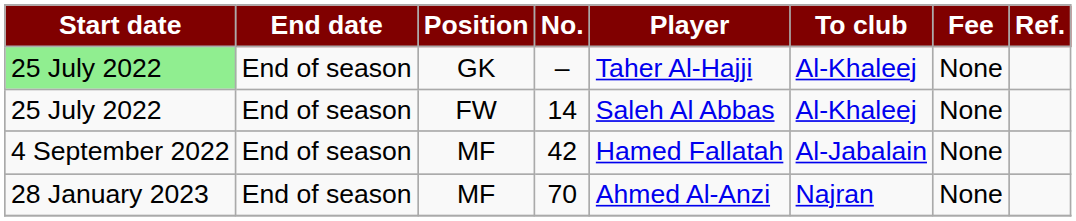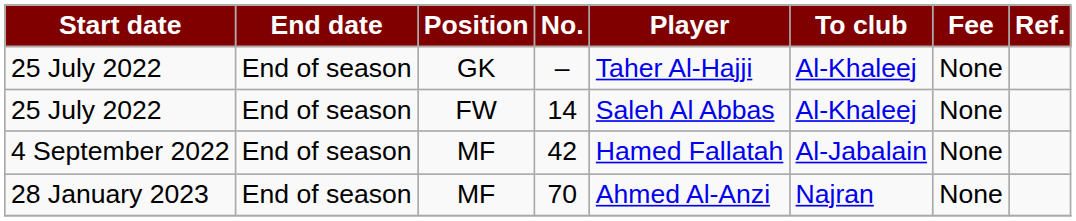(86, 67) lightgreen background -> (86, 67) no background
